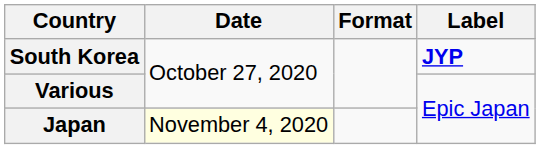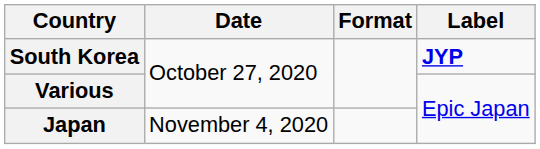(239, 125) lightyellow background -> (239, 125) no background
